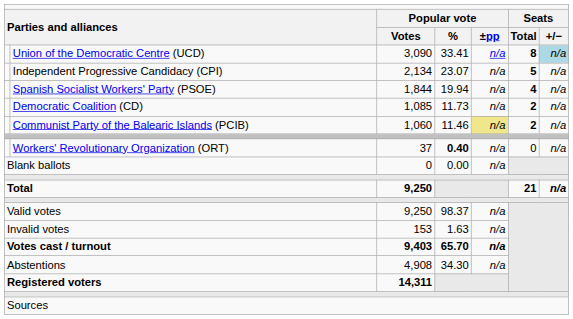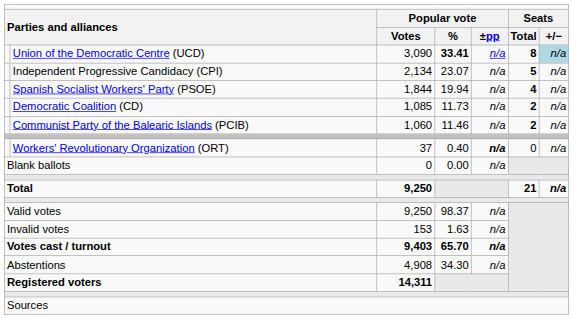(455, 54) normal -> (455, 54) bold
(498, 125) khaki background -> (498, 125) no background
(458, 148) bold -> (458, 148) normal
(498, 148) normal -> (497, 148) bold
